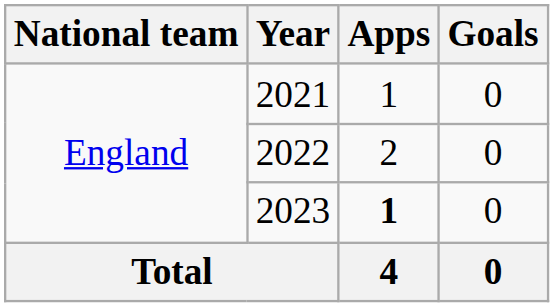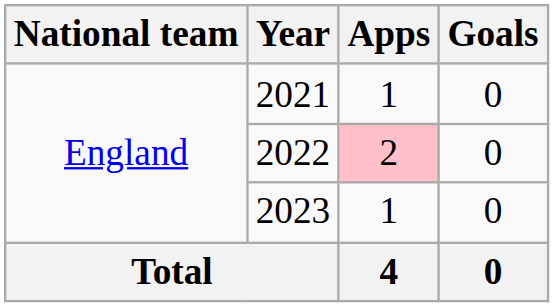(389, 152) no background -> (389, 152) pink background
(389, 211) bold -> (389, 211) normal
